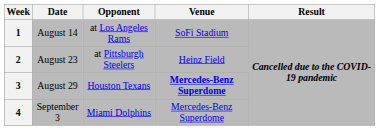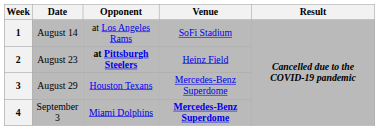(119, 59) normal -> (121, 59) bold
(202, 86) bold -> (205, 86) normal
(202, 112) normal -> (205, 112) bold
